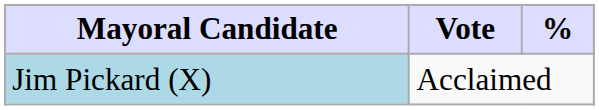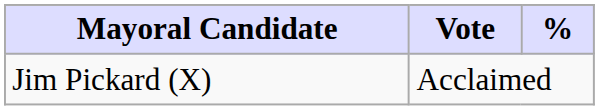(112, 78) lightblue background -> (112, 78) no background
